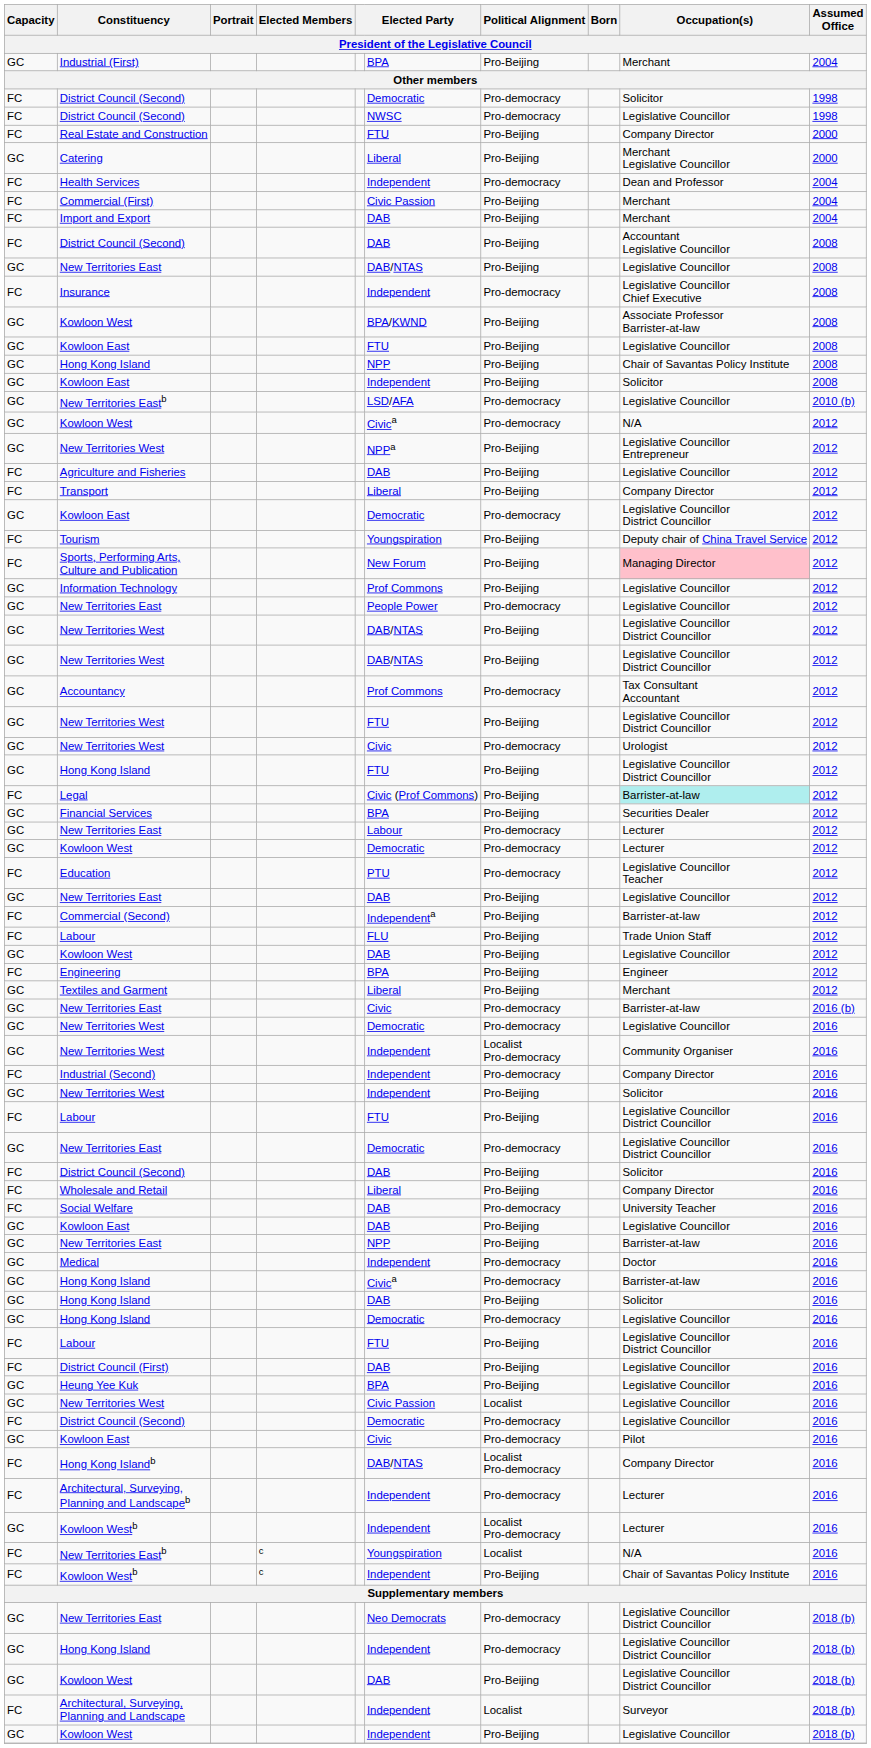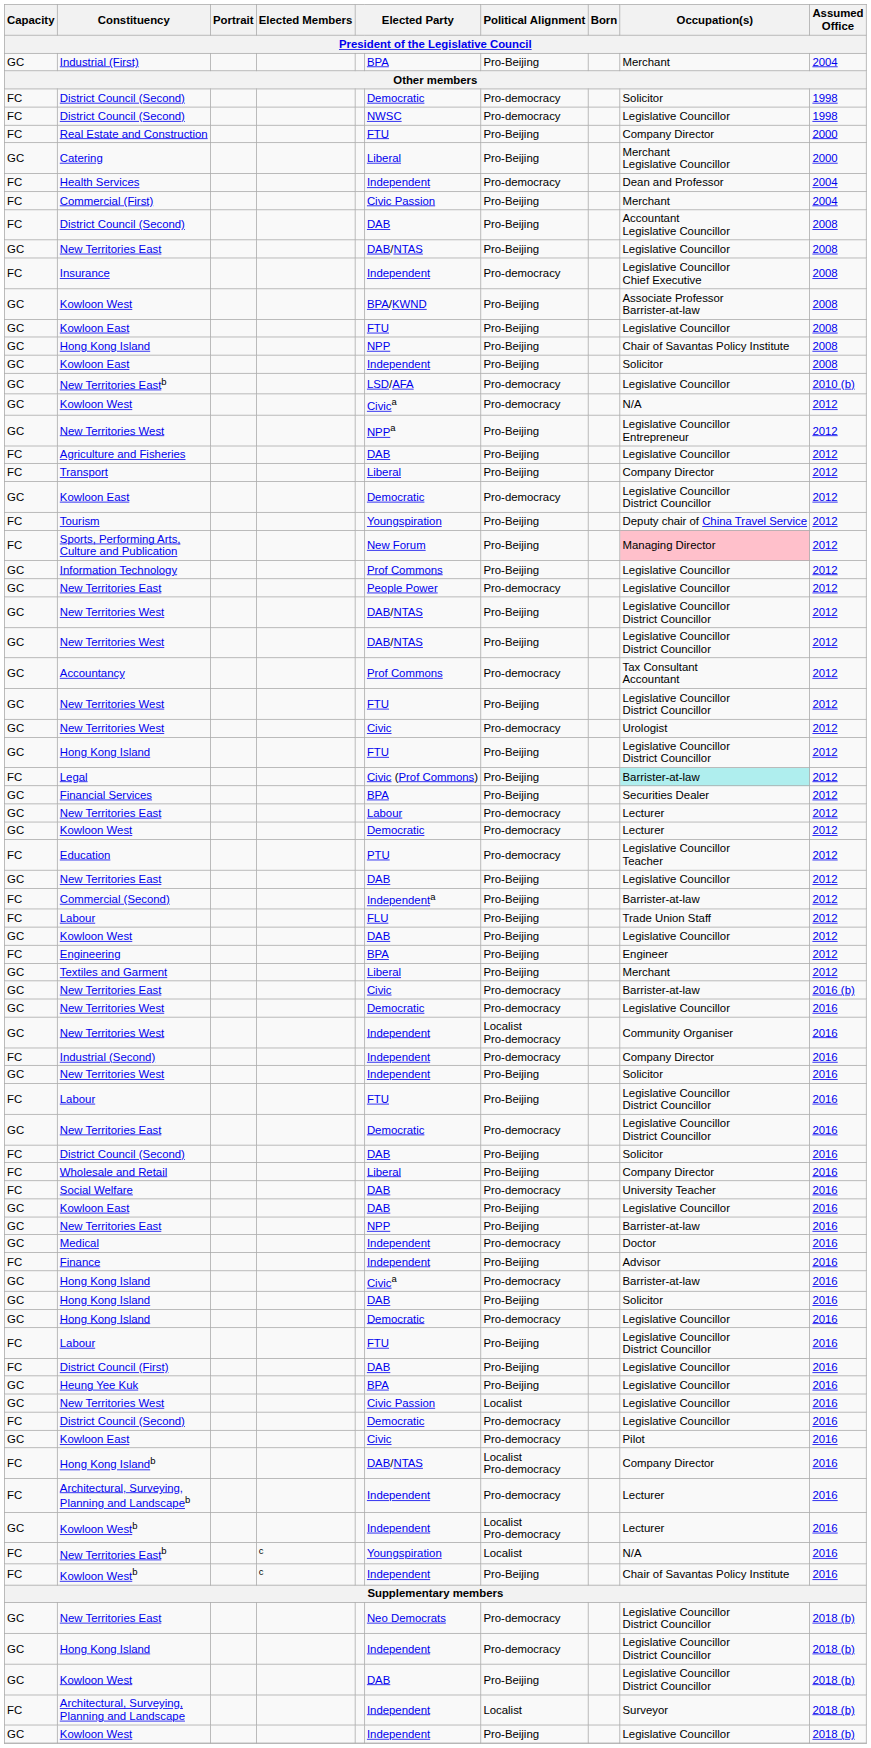- row: (105, 219)
+ row: (80, 1262)
